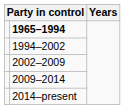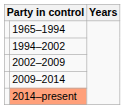(39, 29) bold -> (39, 29) normal
(44, 96) no background -> (44, 96) lightsalmon background
